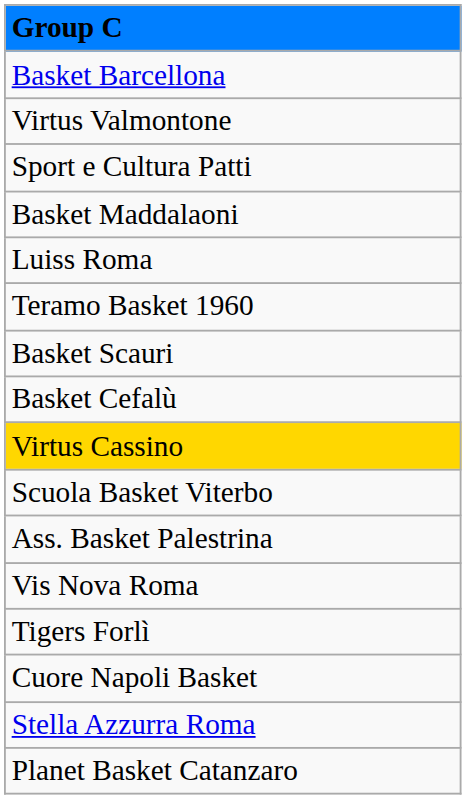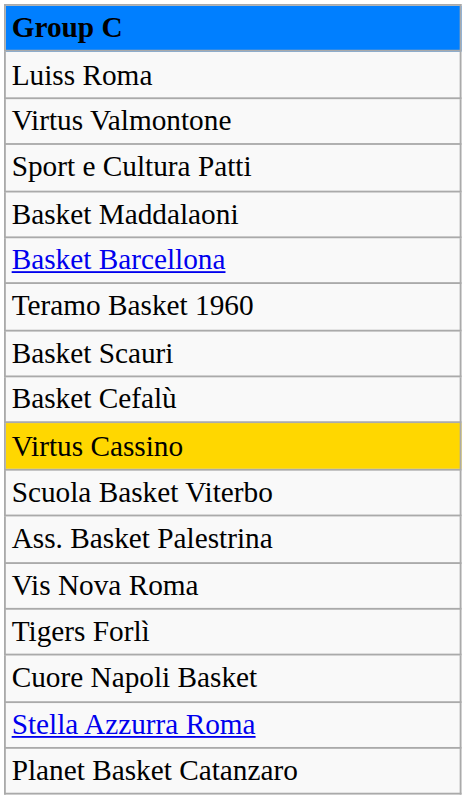(119, 74) Basket Barcellona -> (82, 74) Luiss Roma
(82, 259) Luiss Roma -> (119, 259) Basket Barcellona
